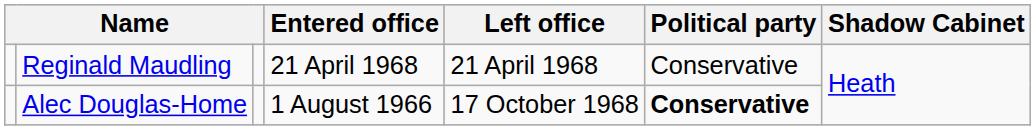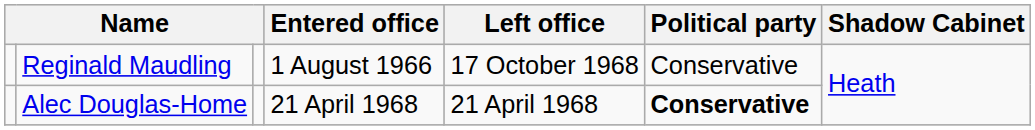(344, 64) 21 April 1968 -> (351, 64) 1 August 1966
(524, 64) 21 April 1968 -> (545, 64) 17 October 1968
(351, 104) 1 August 1966 -> (344, 104) 21 April 1968
(545, 104) 17 October 1968 -> (524, 104) 21 April 1968
